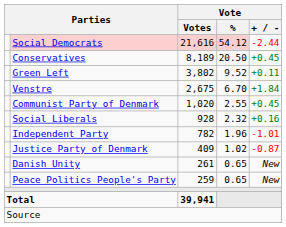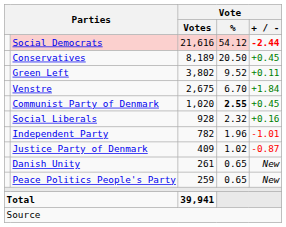(265, 42) normal -> (265, 42) bold
(236, 104) normal -> (236, 104) bold
